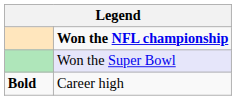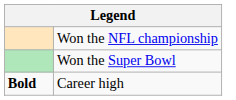(143, 38) bold -> (137, 38) normal
(116, 60) lavender background -> (116, 60) no background
